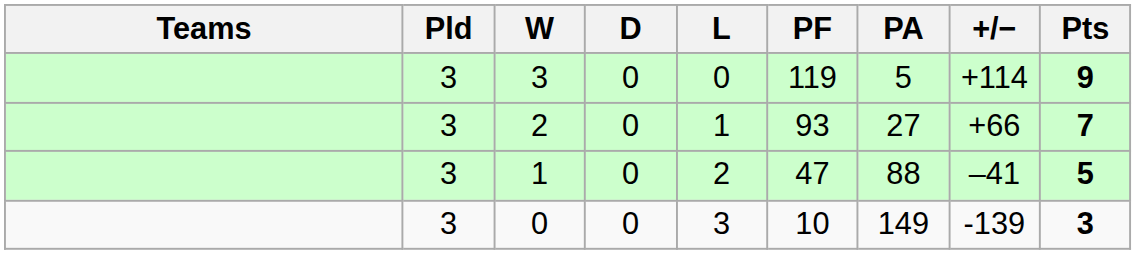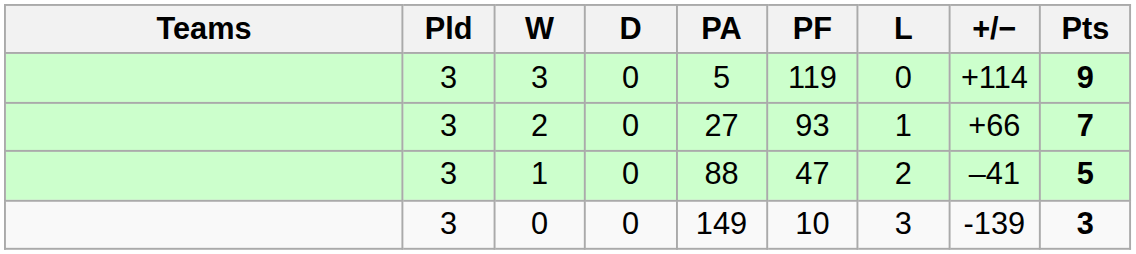columns swapped: (721, 28) <-> (903, 28)
